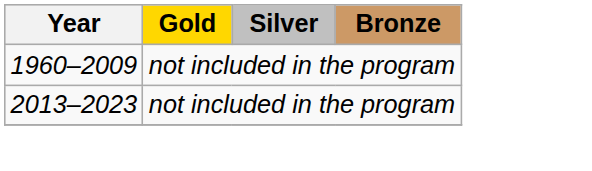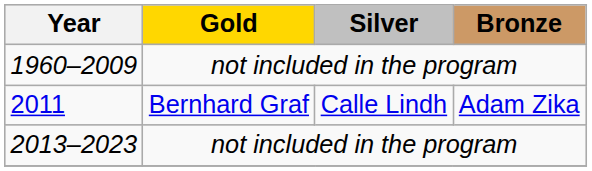+ row: (38, 104)
